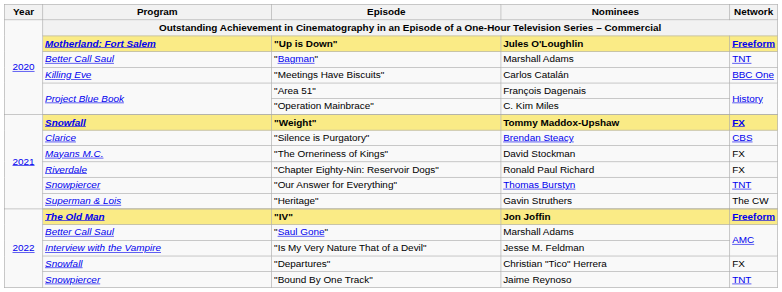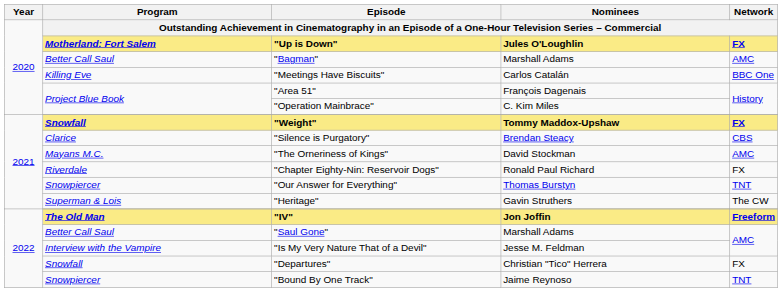(754, 43) Freeform -> (738, 43) FX
(742, 59) TNT -> (743, 59) AMC
(738, 153) FX -> (743, 153) AMC
